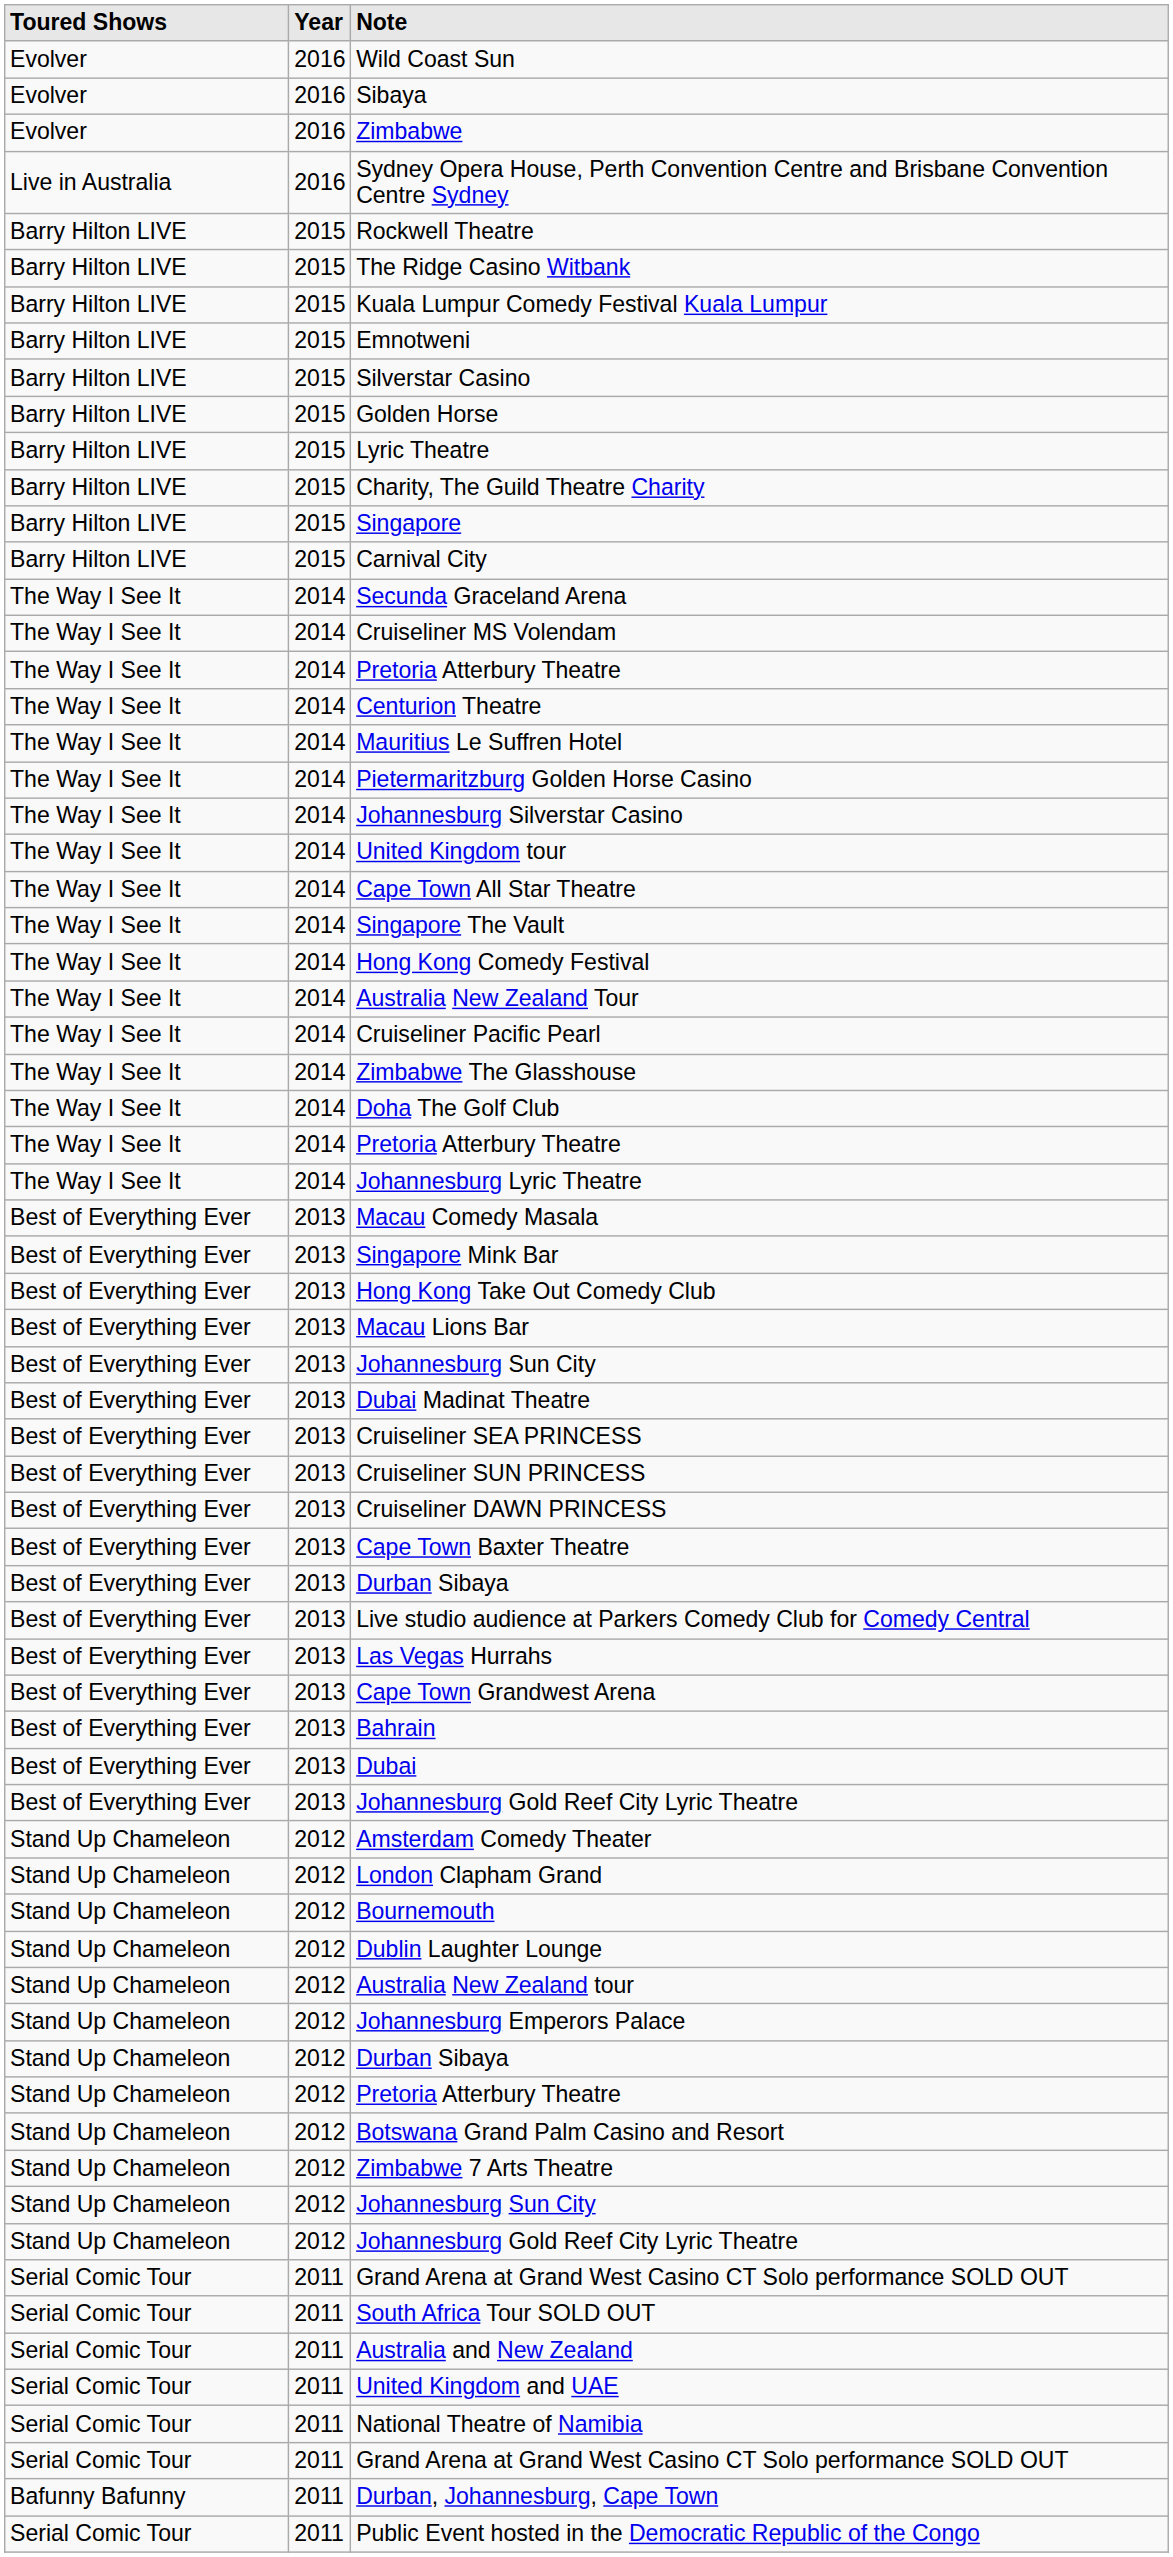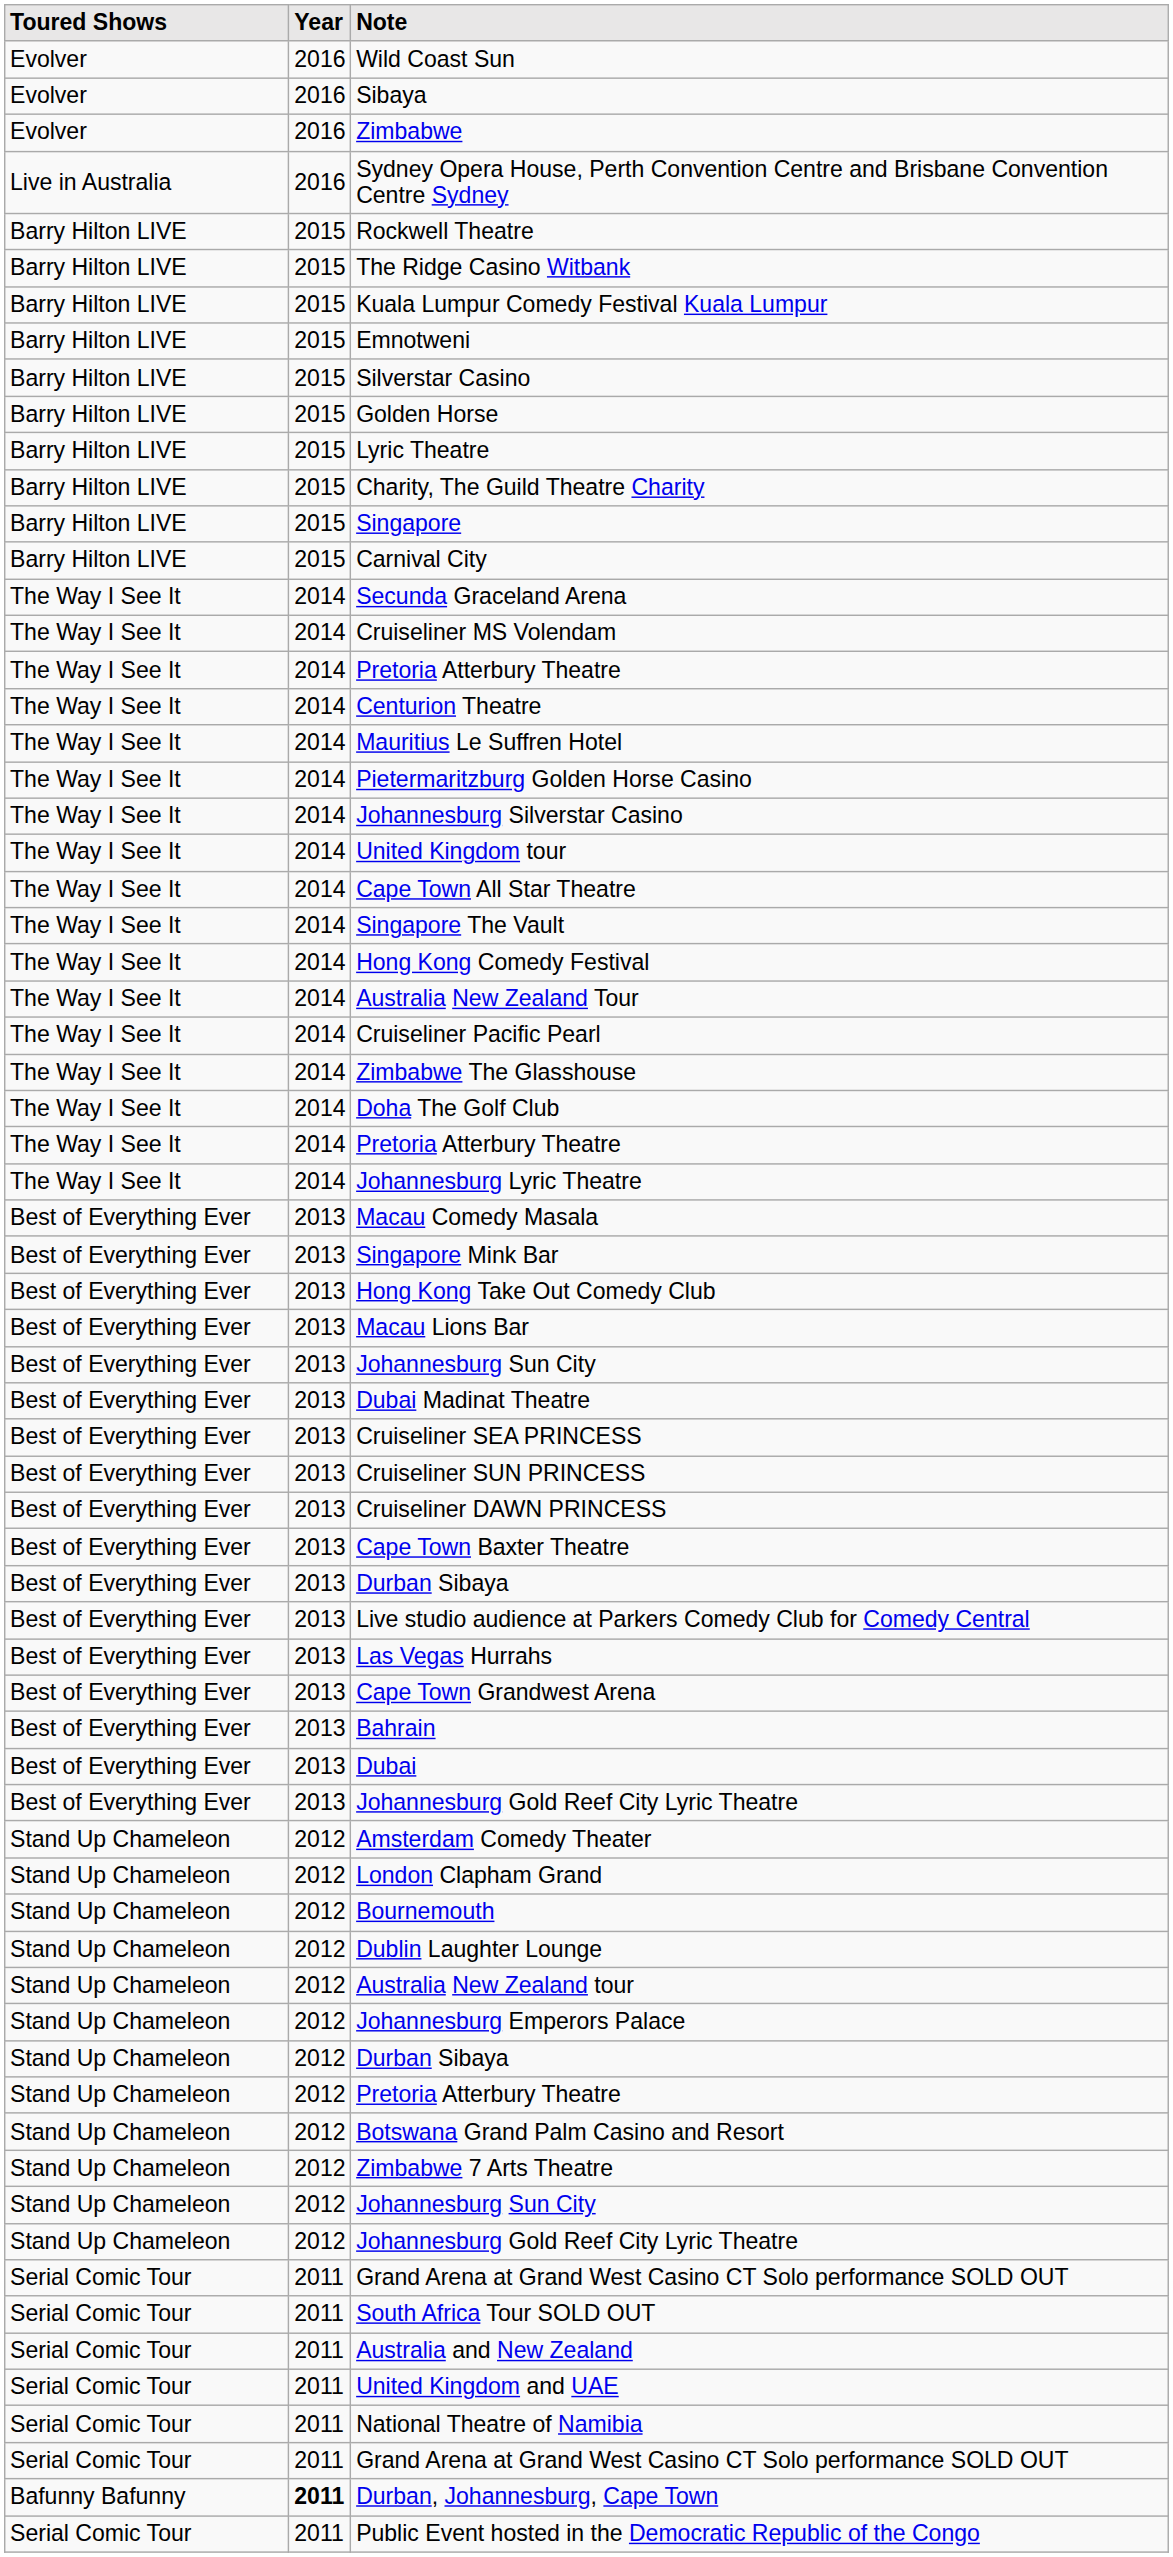(319, 2496) normal -> (319, 2496) bold
